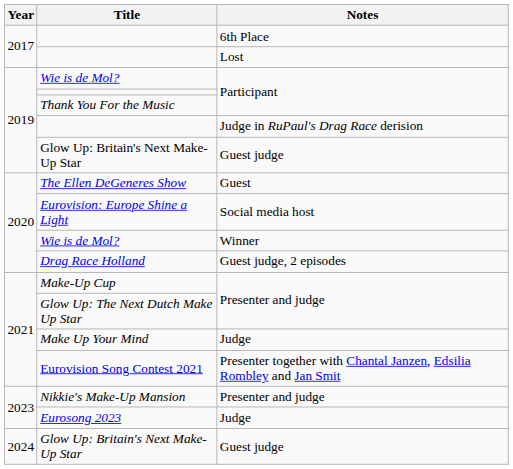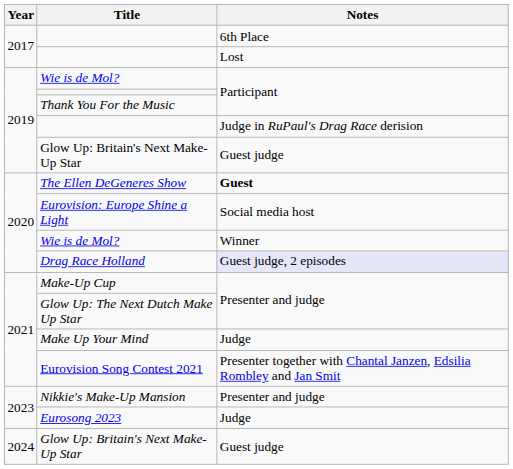(235, 183) normal -> (236, 183) bold
(283, 261) no background -> (283, 261) lavender background
